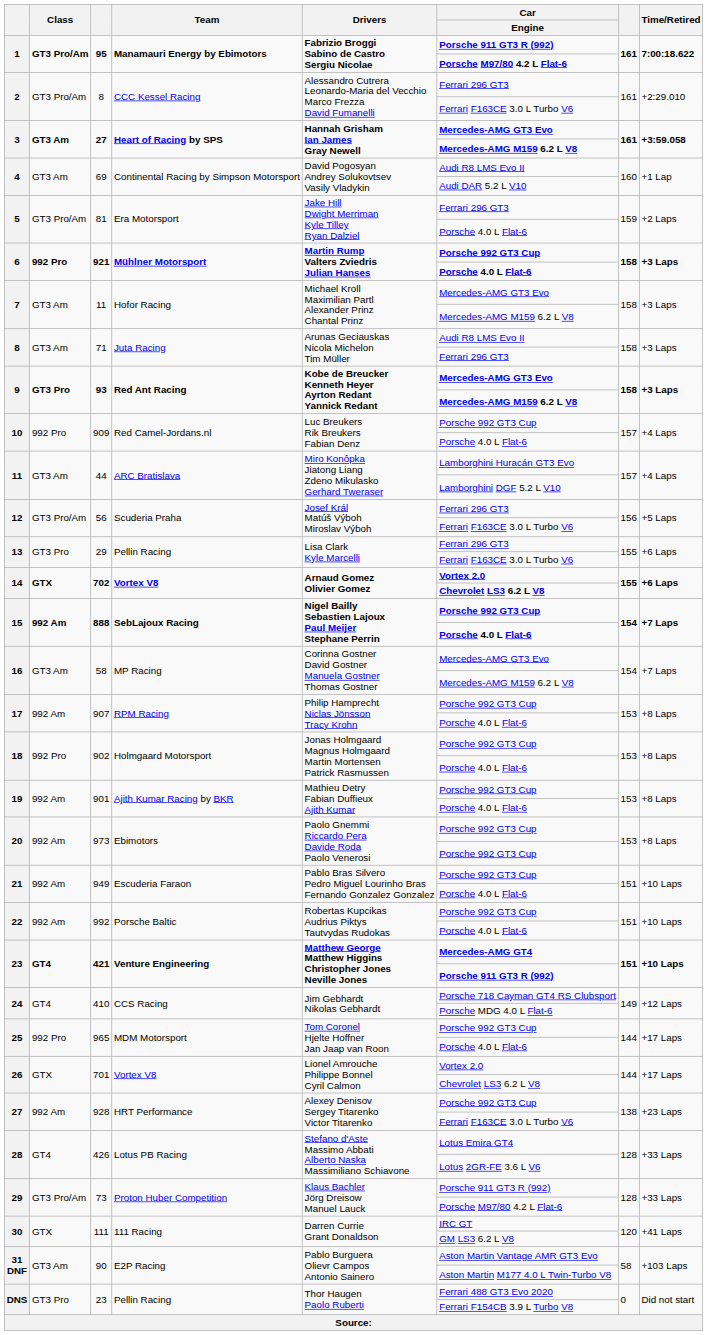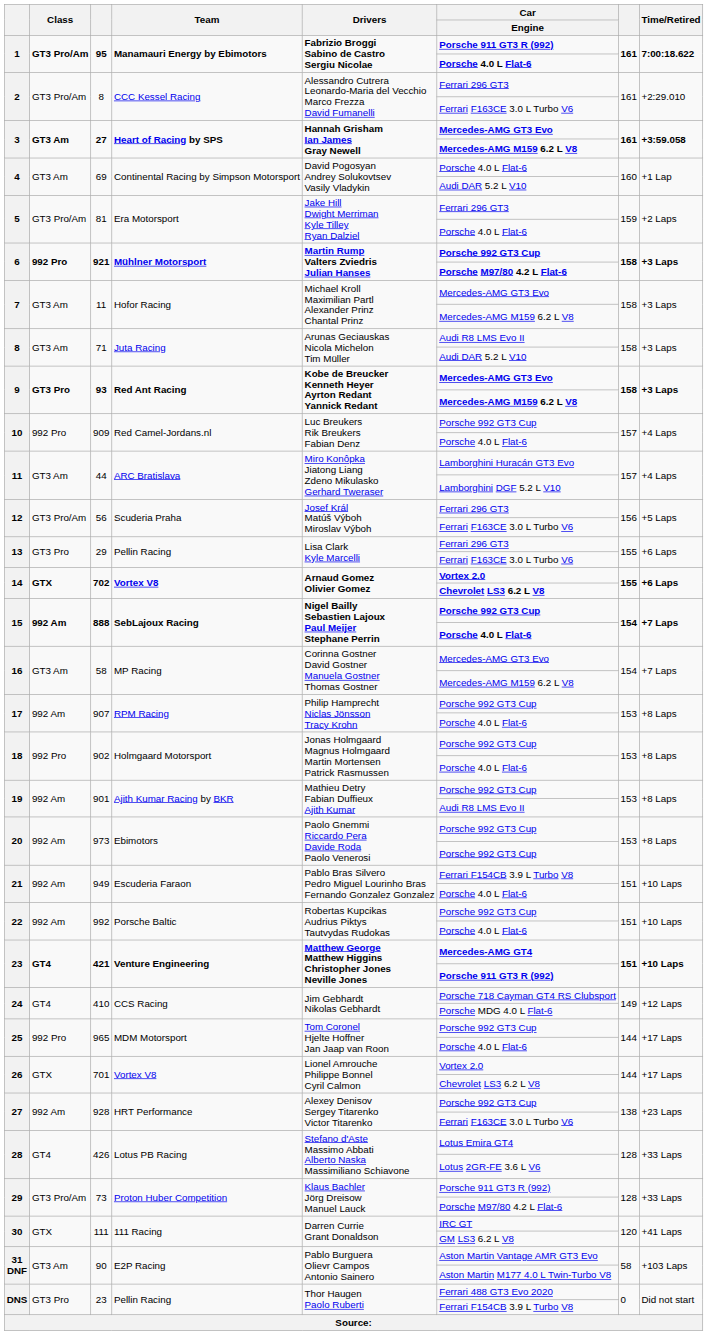(503, 64) Porsche M97/80 4.2 L Flat-6 -> (485, 64) Porsche 4.0 L Flat-6
(482, 168) Audi R8 LMS Evo II -> (483, 168) Porsche 4.0 L Flat-6
(485, 272) Porsche 4.0 L Flat-6 -> (503, 272) Porsche M97/80 4.2 L Flat-6
(474, 357) Ferrari 296 GT3 -> (483, 357) Audi DAR 5.2 L V10
(483, 808) Porsche 4.0 L Flat-6 -> (482, 808) Audi R8 LMS Evo II
(488, 875) Porsche 992 GT3 Cup -> (506, 875) Ferrari F154CB 3.9 L Turbo V8
